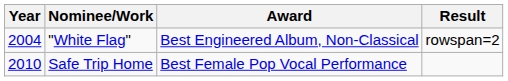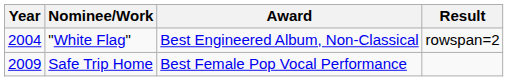(25, 64) 2010 -> (25, 64) 2009
